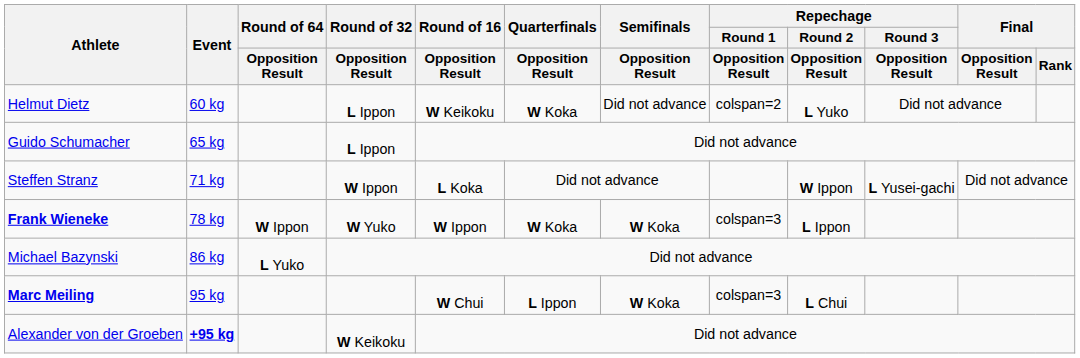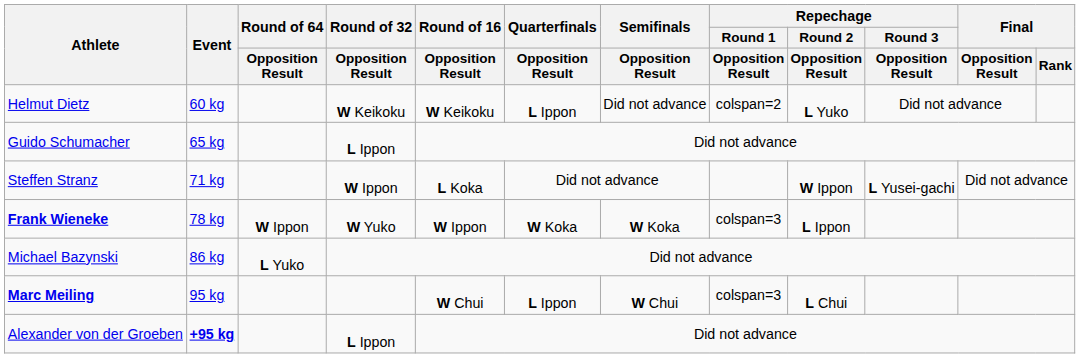(371, 112) L Ippon -> (371, 112) W Keikoku
(552, 112) W Koka -> (552, 112) L Ippon
(655, 304) W Koka -> (655, 304) W Chui
(371, 342) W Keikoku -> (371, 342) L Ippon
